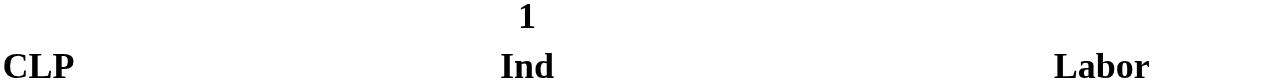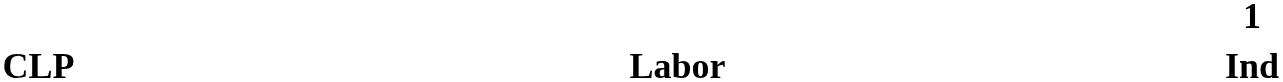columns swapped: (527, 16) <-> (1102, 16)
